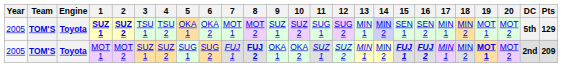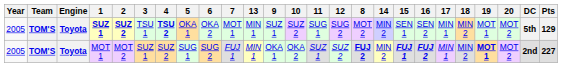columns swapped: (255, 11) <-> (364, 11)
(166, 28) normal -> (166, 28) bold
(548, 51) 209 -> (548, 51) 227
